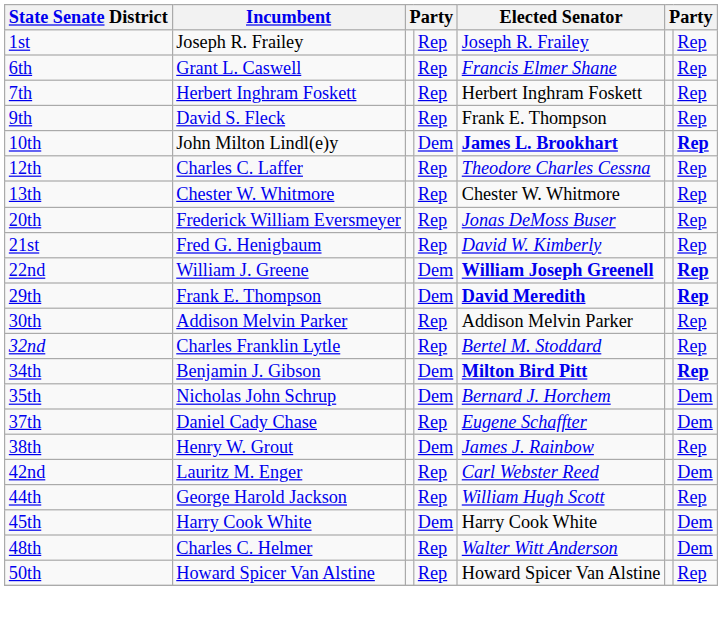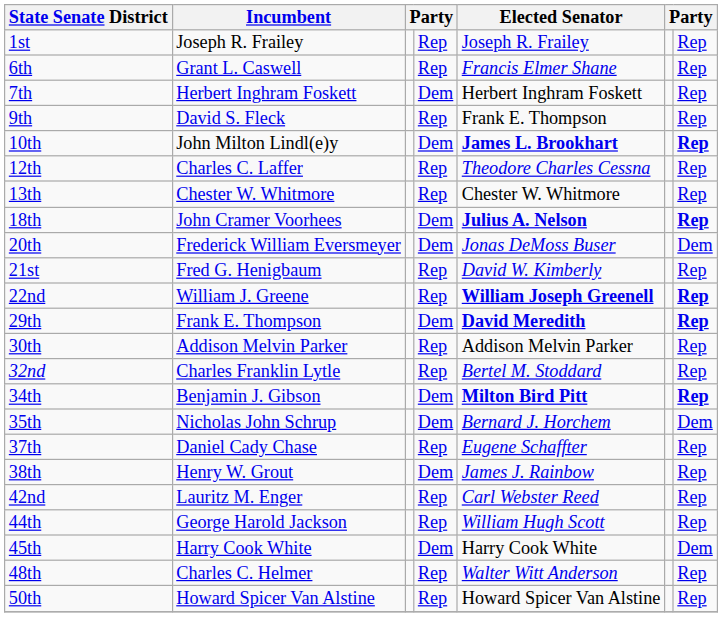(433, 93) Rep -> (436, 93) Dem
+ row: (25, 219)
(433, 219) Rep -> (436, 244) Dem
(692, 219) Rep -> (695, 244) Dem
(436, 270) Dem -> (433, 295) Rep
(695, 421) Dem -> (692, 447) Rep
(695, 472) Dem -> (692, 497) Rep
(695, 548) Dem -> (692, 573) Rep
